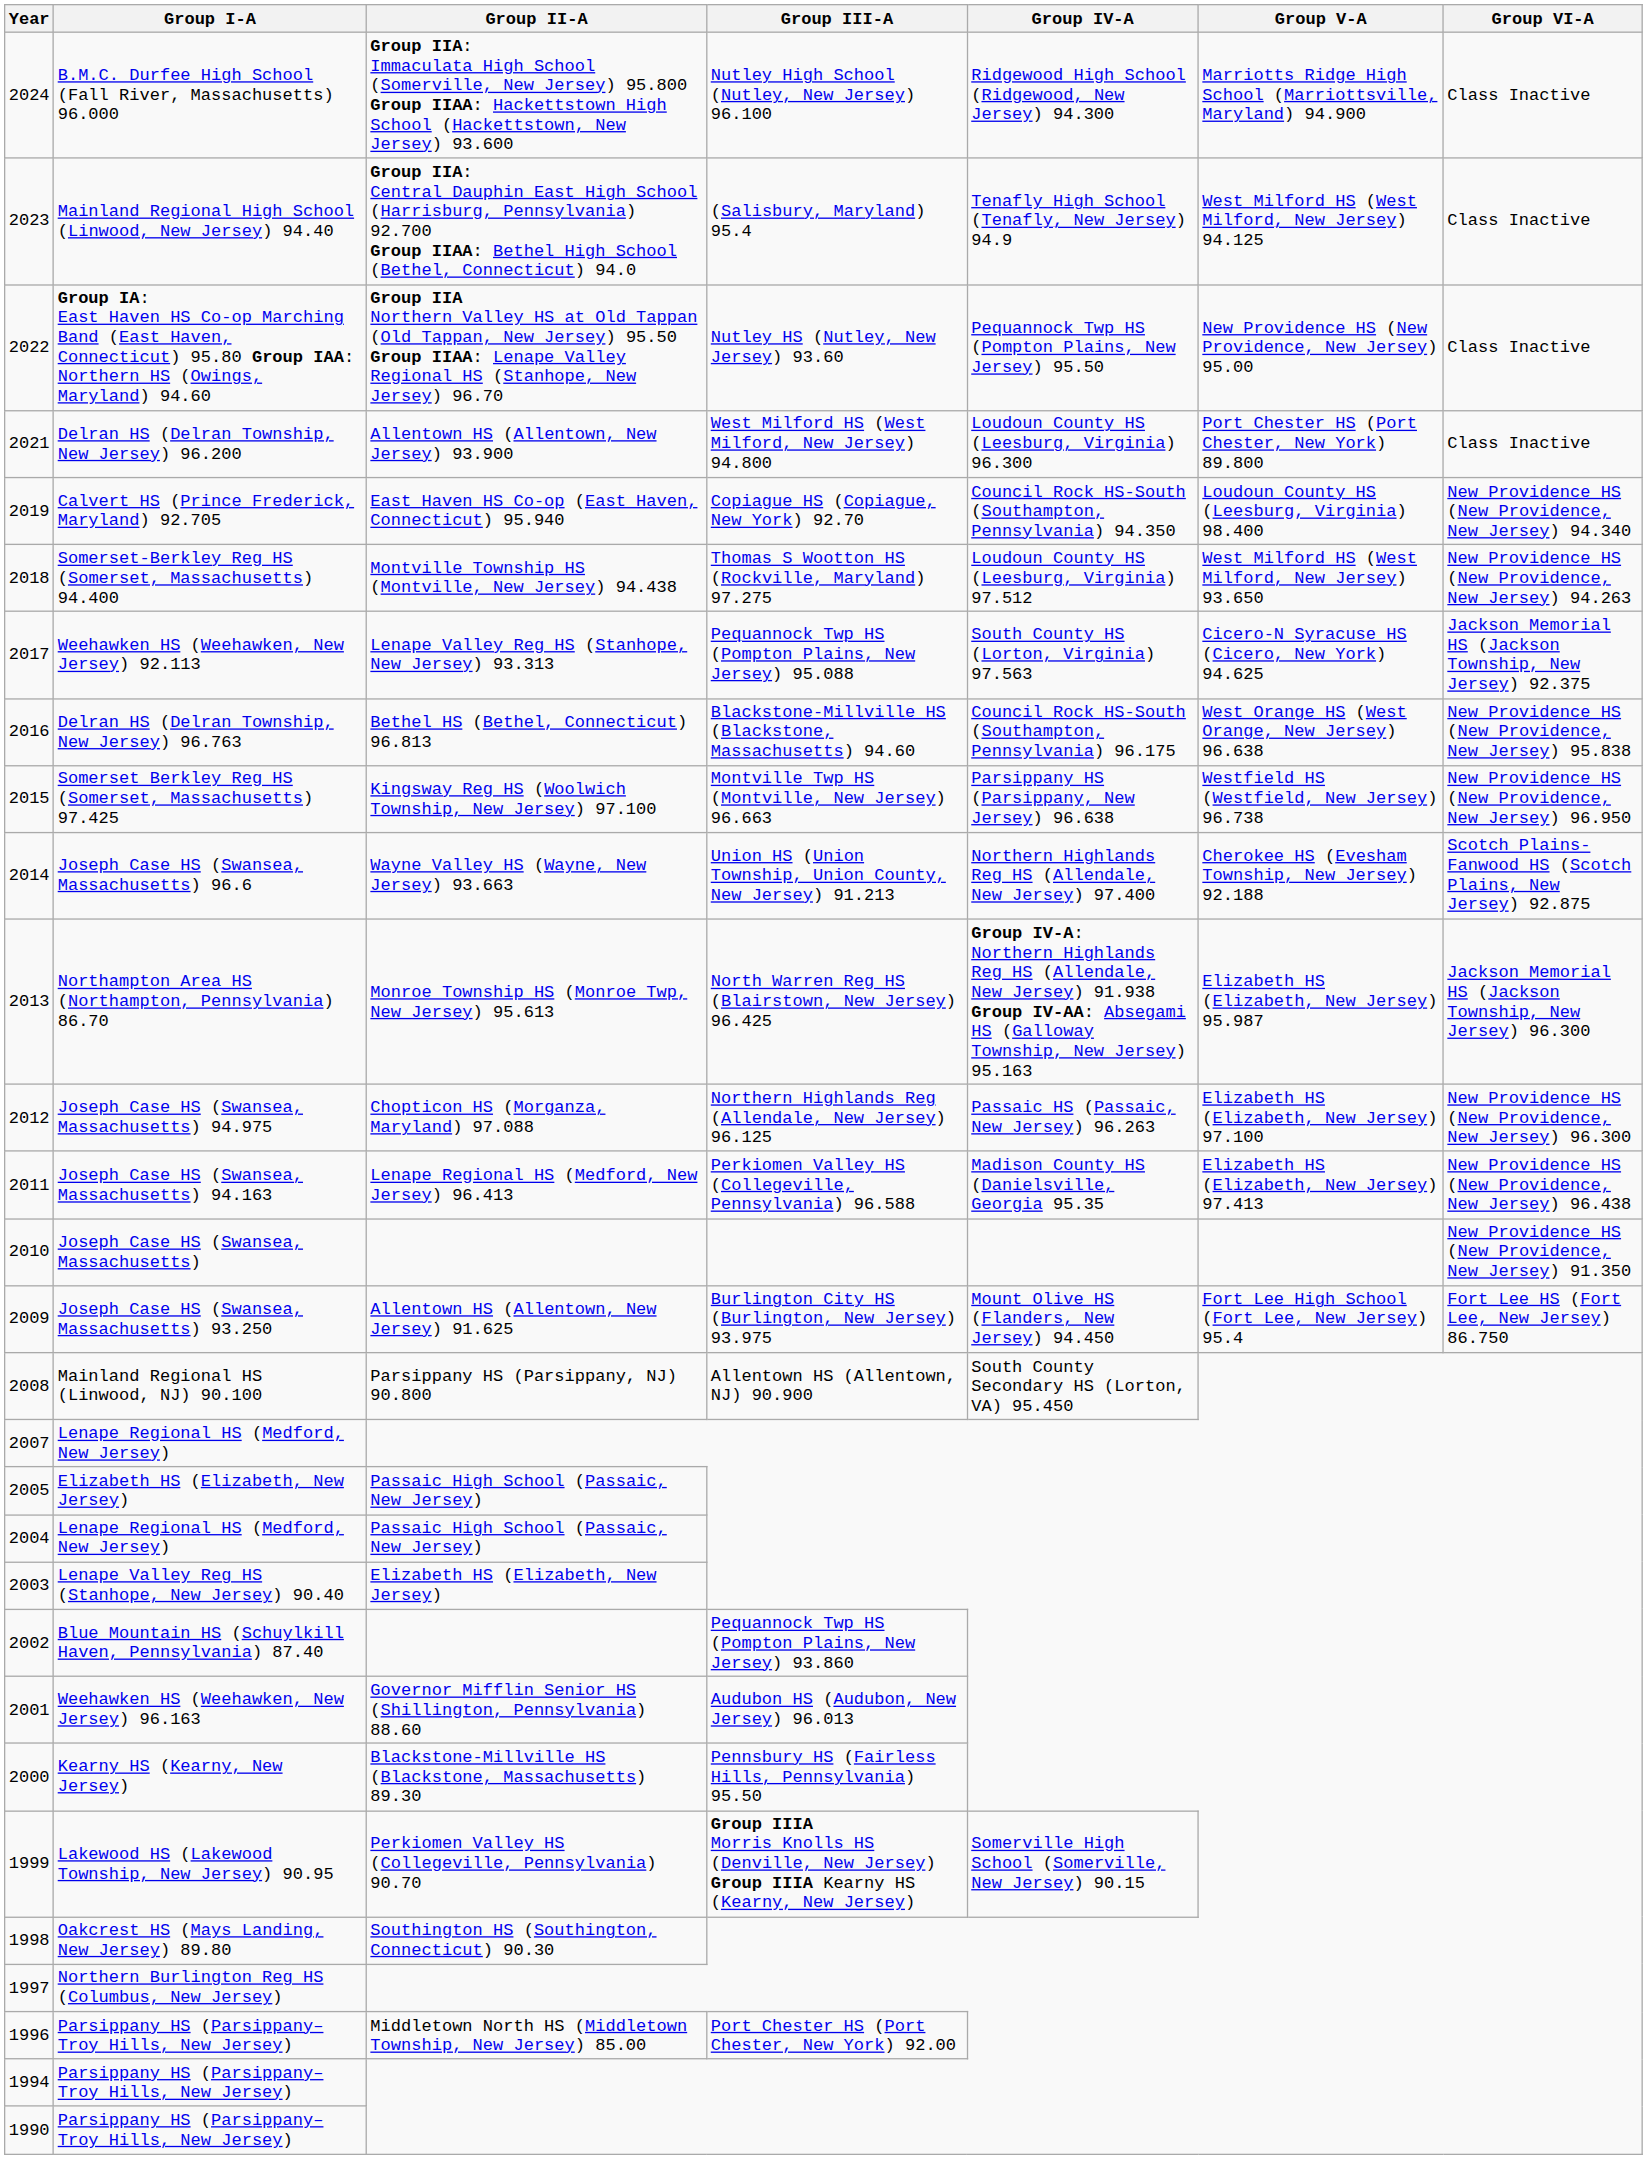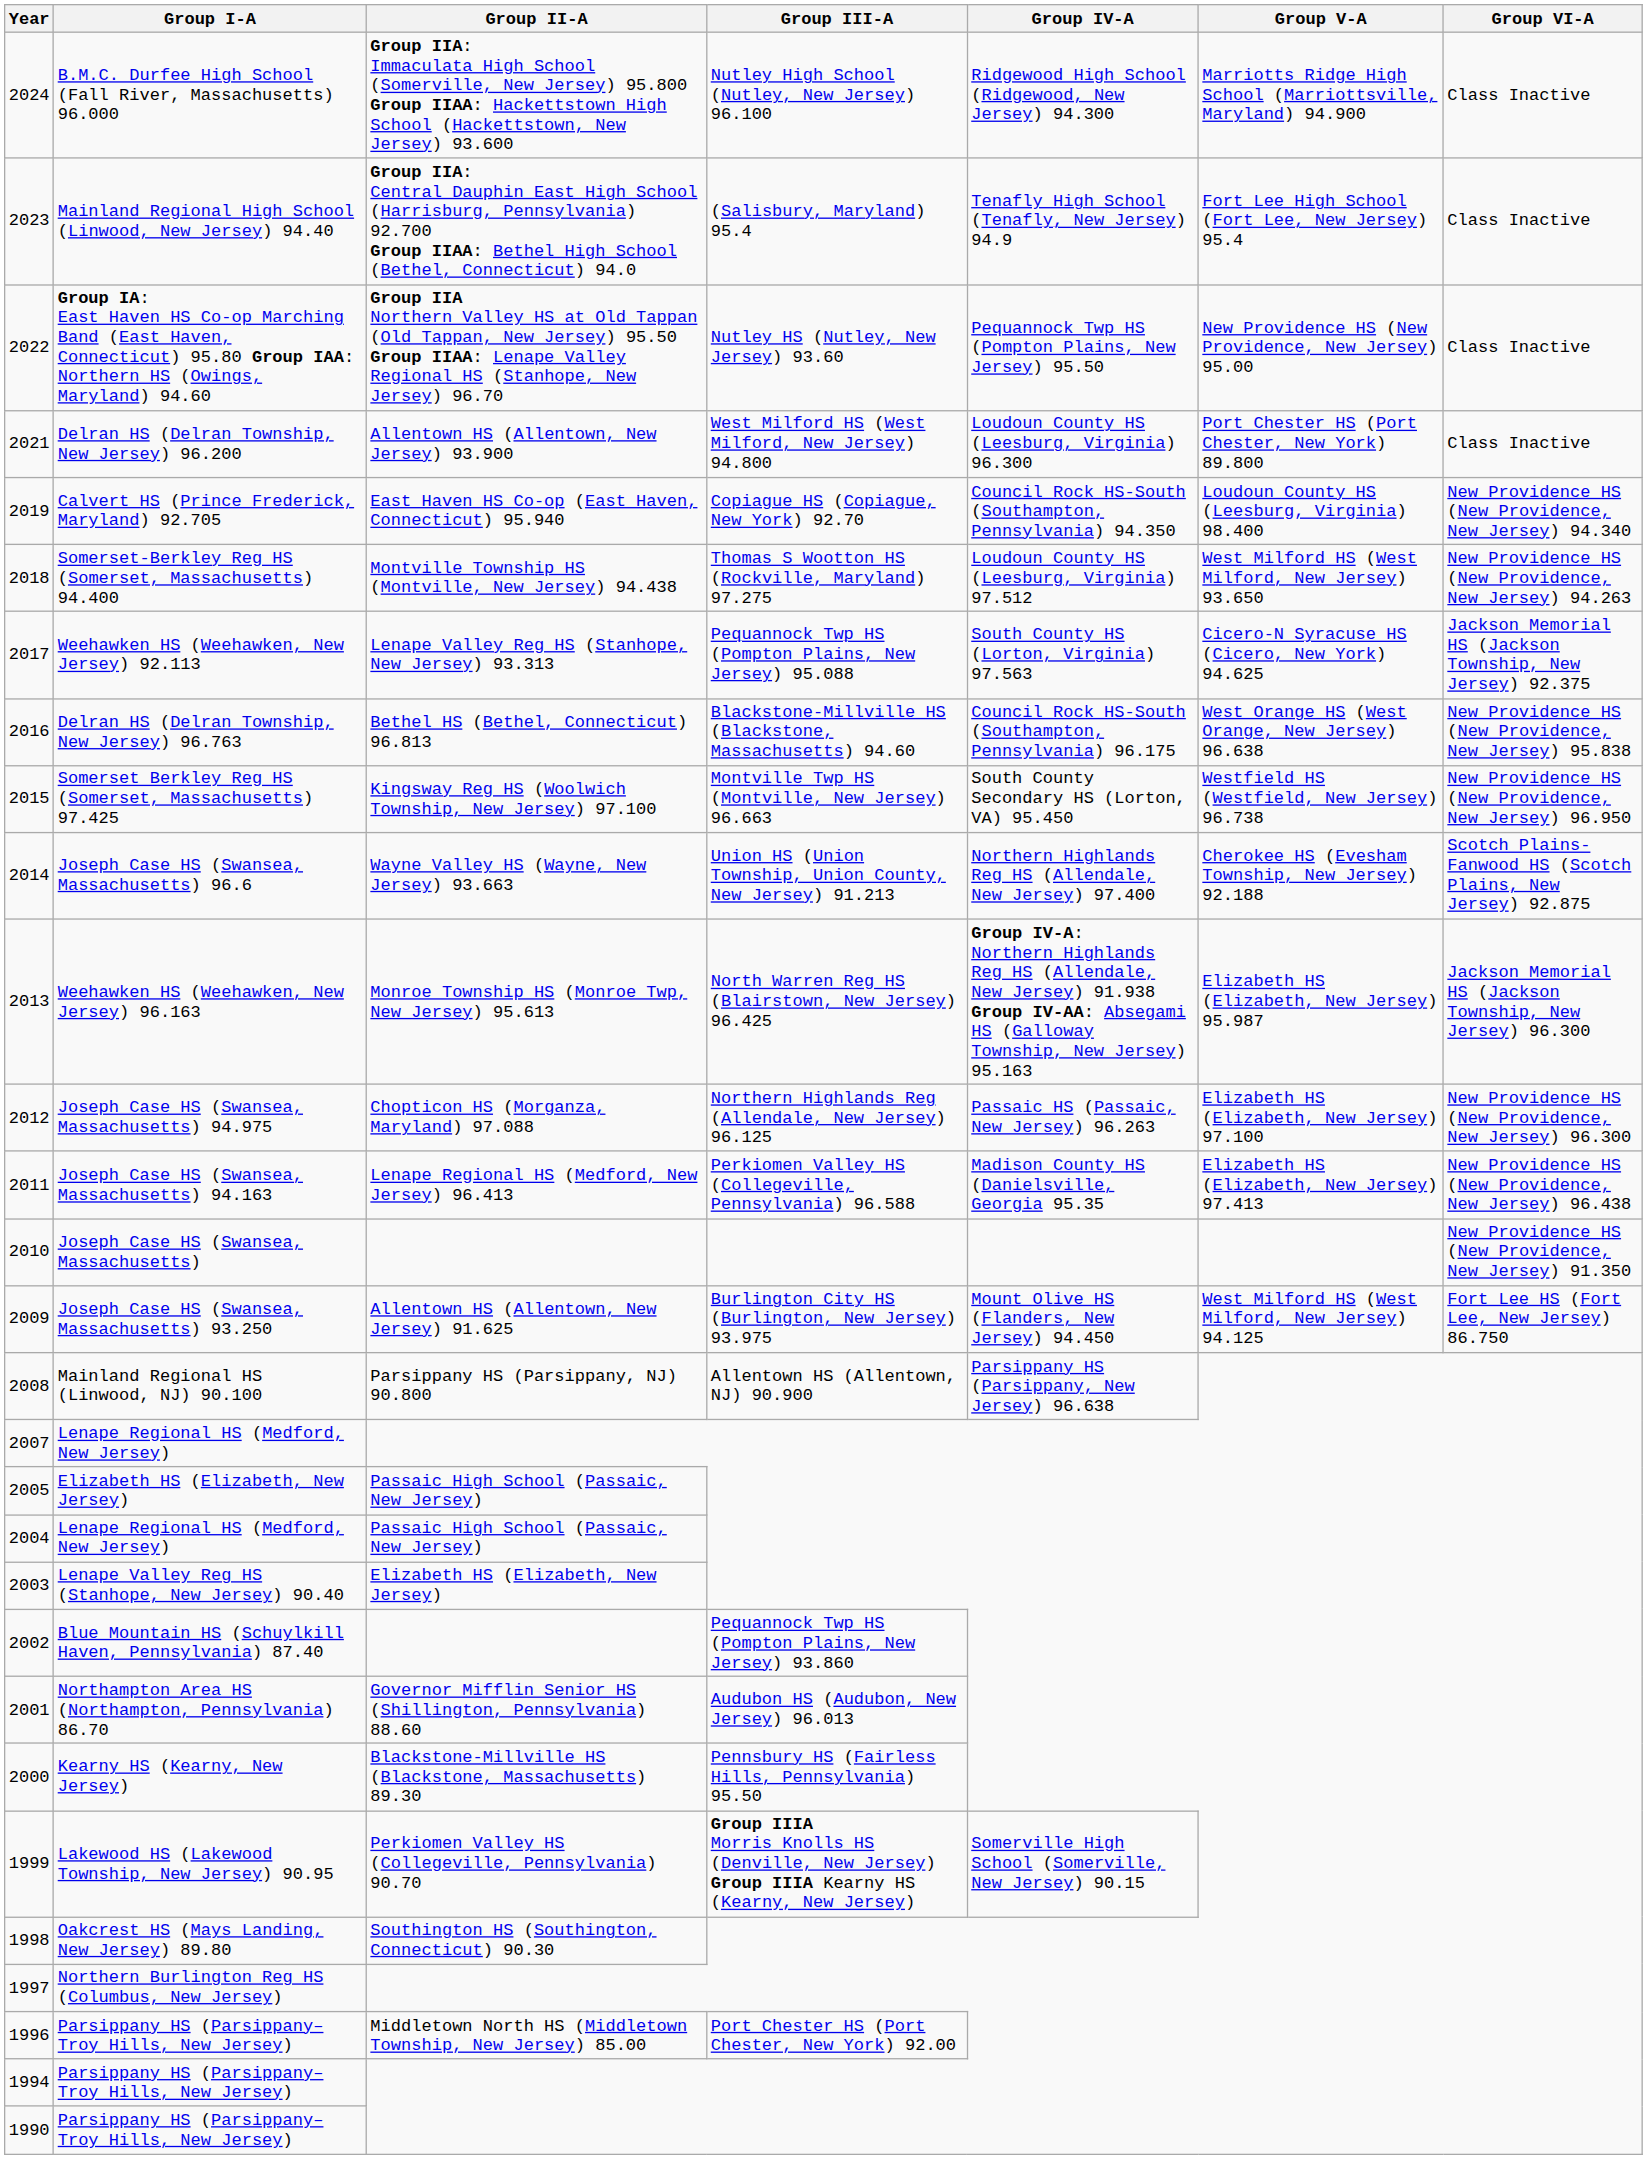(1310, 221) West Milford HS (West Milford, New Jersey) 94.125 -> (1315, 221) Fort Lee High School (Fort Lee, New Jersey) 95.4
(1053, 799) Parsippany HS (Parsippany, New Jersey) 96.638 -> (1079, 799) South County Secondary HS (Lorton, VA) 95.450
(196, 1002) Northampton Area HS (Northampton, Pennsylvania) 86.70 -> (201, 1002) Weehawken HS (Weehawken, New Jersey) 96.163
(1315, 1319) Fort Lee High School (Fort Lee, New Jersey) 95.4 -> (1310, 1319) West Milford HS (West Milford, New Jersey) 94.125
(1079, 1386) South County Secondary HS (Lorton, VA) 95.450 -> (1053, 1386) Parsippany HS (Parsippany, New Jersey) 96.638
(201, 1710) Weehawken HS (Weehawken, New Jersey) 96.163 -> (196, 1710) Northampton Area HS (Northampton, Pennsylvania) 86.70
